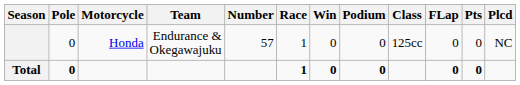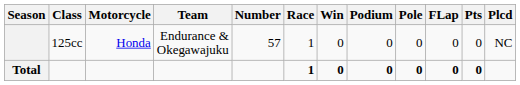columns swapped: (407, 14) <-> (63, 14)
